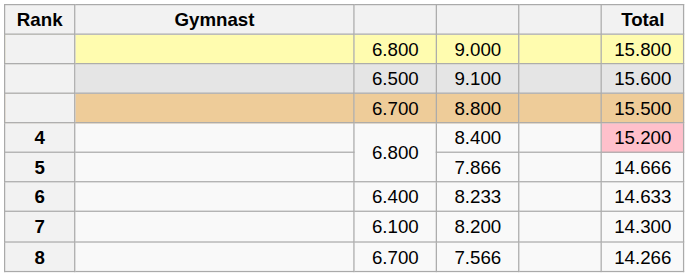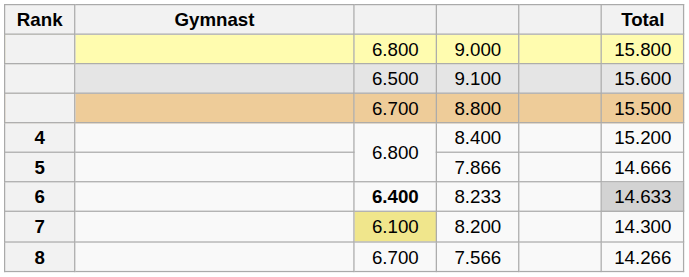(643, 138) pink background -> (643, 138) no background
(395, 197) normal -> (395, 197) bold
(643, 197) no background -> (643, 197) lightgrey background
(395, 227) no background -> (395, 227) khaki background
